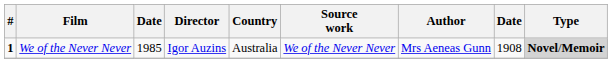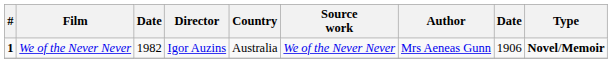(149, 48) 1985 -> (149, 48) 1982
(509, 48) 1908 -> (509, 48) 1906
(566, 48) lightgrey background -> (566, 48) no background
